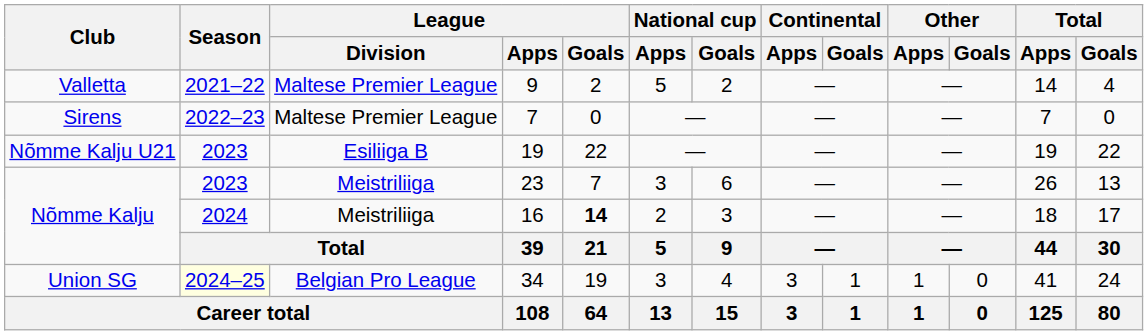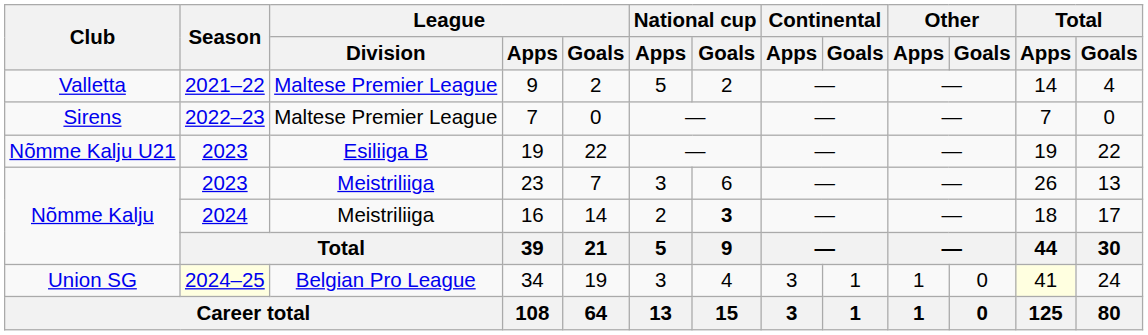(596, 215) bold -> (596, 215) normal
(727, 215) normal -> (727, 215) bold
(1046, 280) no background -> (1046, 280) lightyellow background
